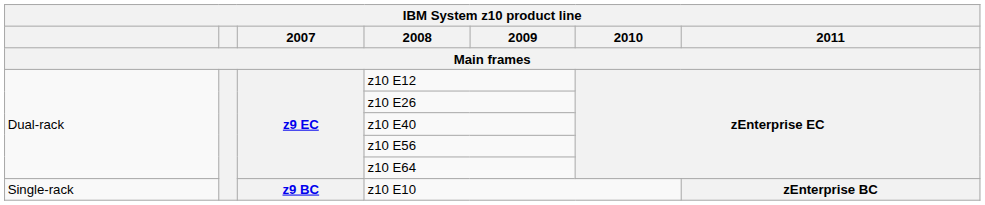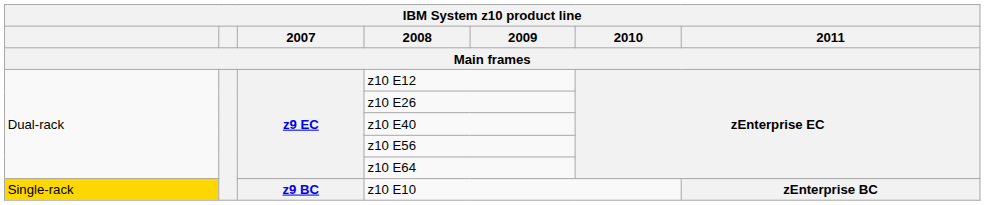(41, 189) no background -> (41, 189) gold background
